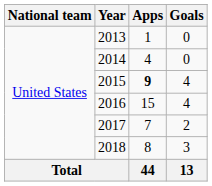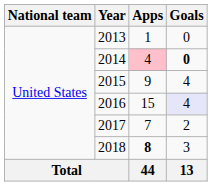(148, 59) no background -> (148, 59) pink background
(187, 59) normal -> (187, 59) bold
(148, 81) bold -> (148, 81) normal
(187, 103) no background -> (187, 103) lavender background
(148, 147) normal -> (148, 147) bold
